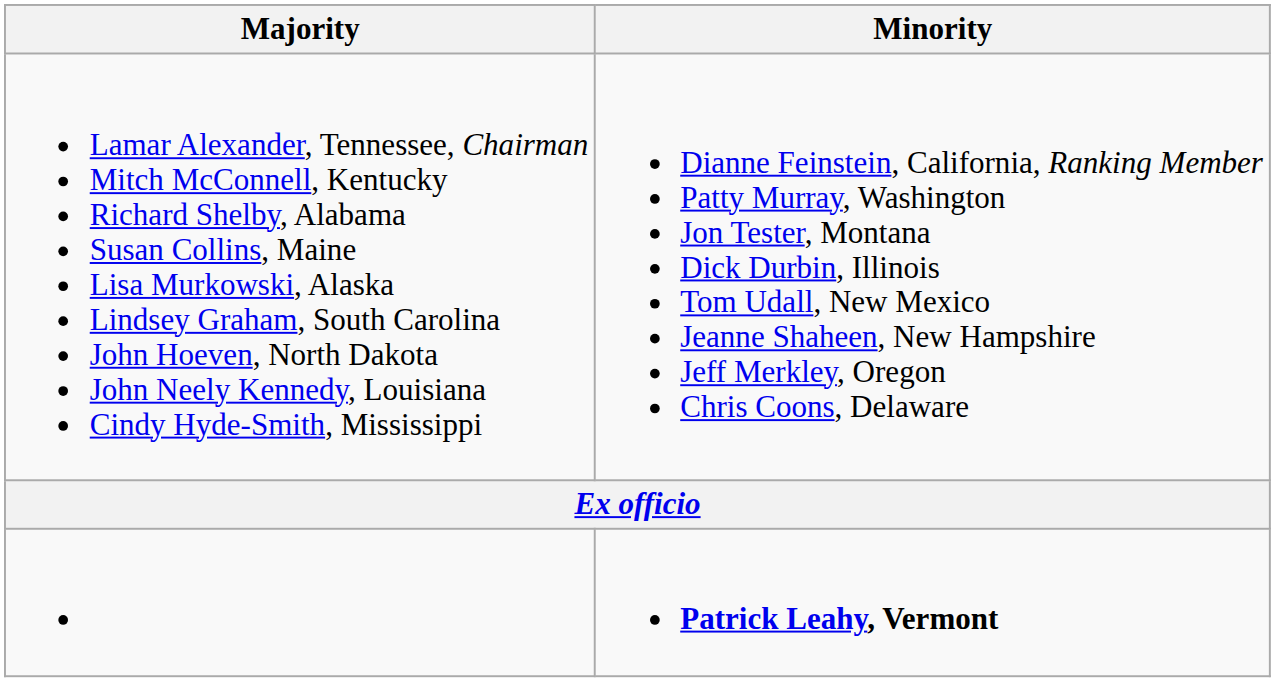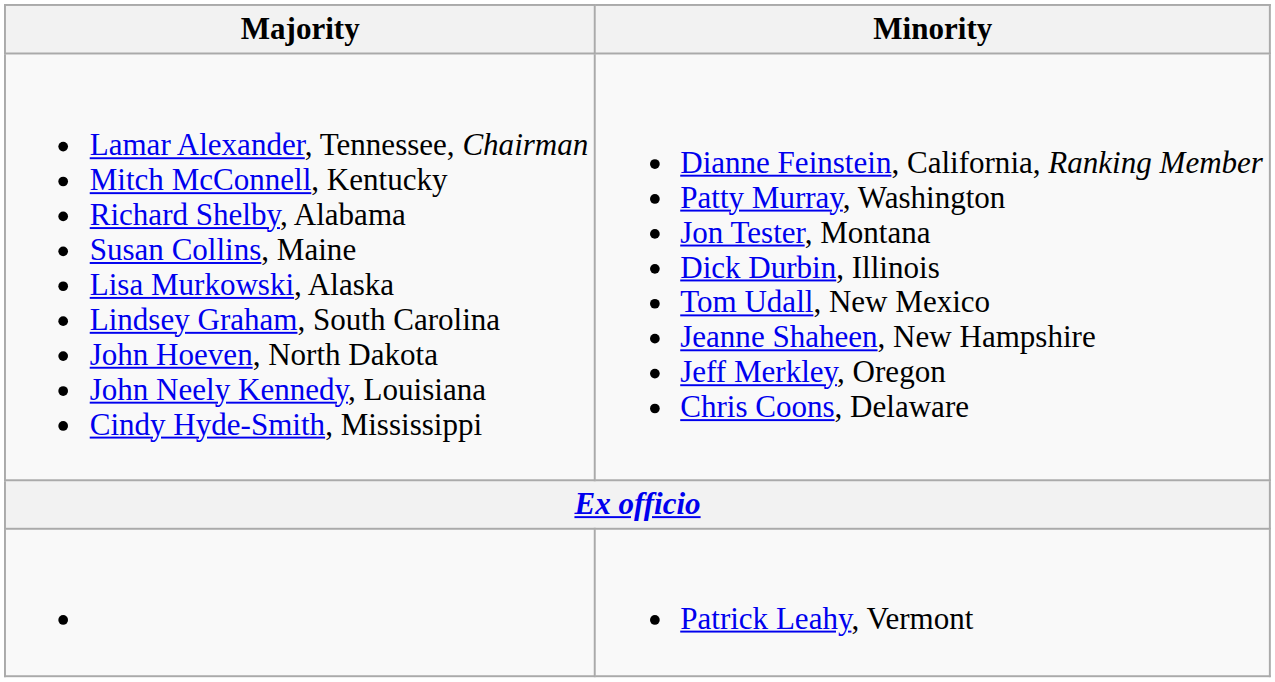(933, 620) bold -> (933, 620) normal
